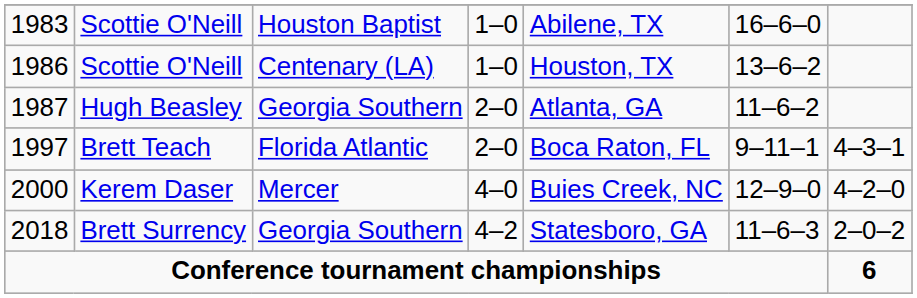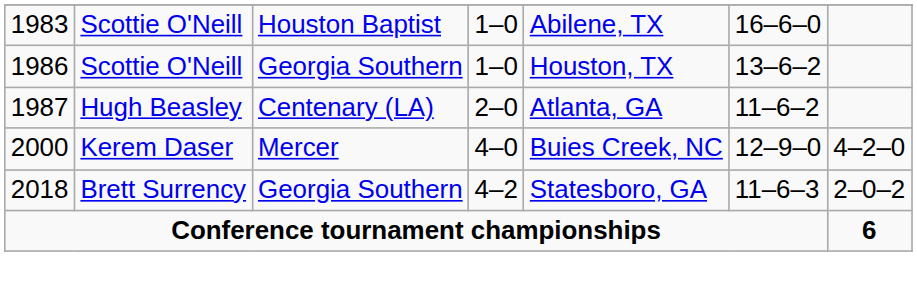(346, 66) Centenary (LA) -> (360, 66) Georgia Southern
(360, 107) Georgia Southern -> (346, 107) Centenary (LA)
- row: (40, 148)
